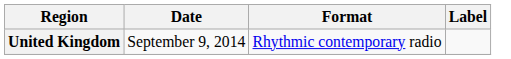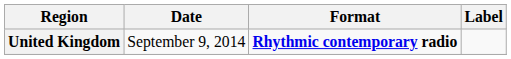(347, 41) normal -> (355, 41) bold
